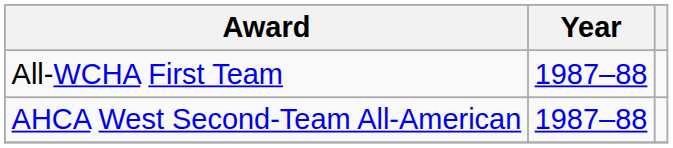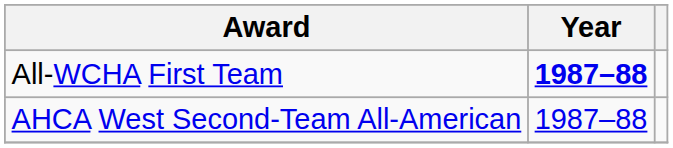(591, 73) normal -> (591, 73) bold
